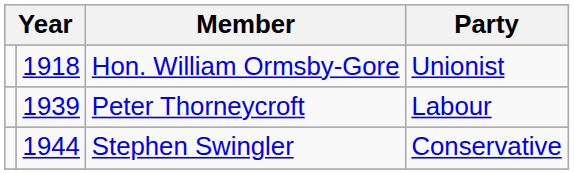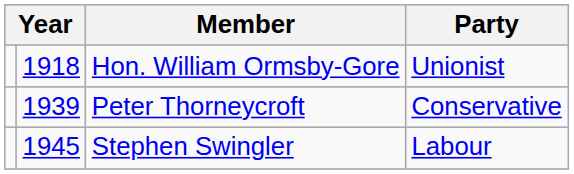(452, 106) Labour -> (487, 106) Conservative
(51, 147) 1944 -> (51, 147) 1945
(487, 147) Conservative -> (452, 147) Labour
